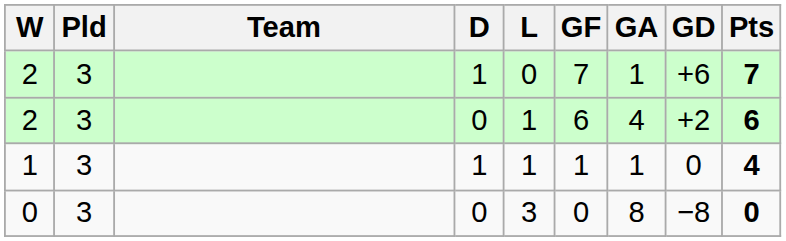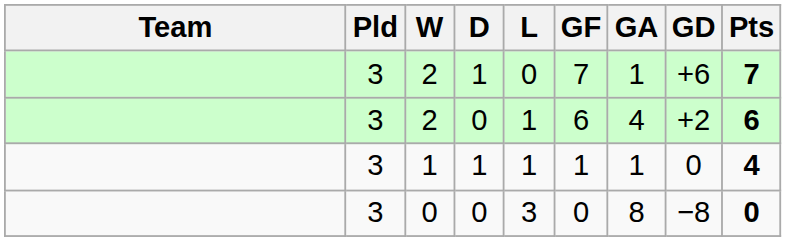columns swapped: (284, 27) <-> (30, 27)
